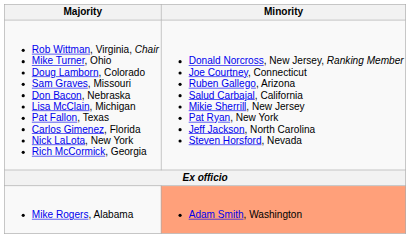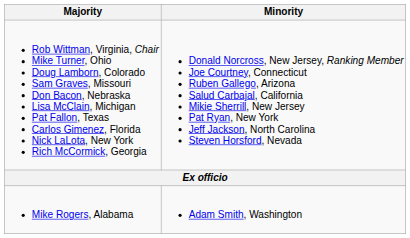(284, 215) lightsalmon background -> (284, 215) no background
